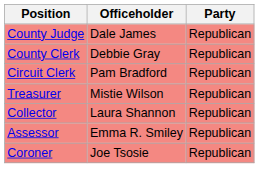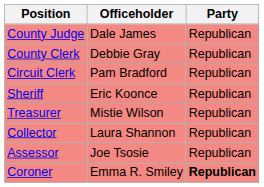+ row: (25, 93)
(136, 133) Emma R. Smiley -> (119, 152) Joe Tsosie
(119, 152) Joe Tsosie -> (136, 172) Emma R. Smiley
(220, 152) normal -> (222, 172) bold
